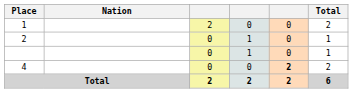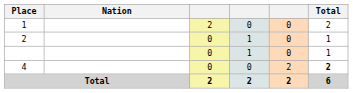(289, 67) bold -> (289, 67) normal
(328, 67) normal -> (328, 67) bold
